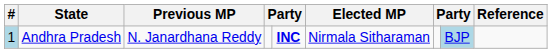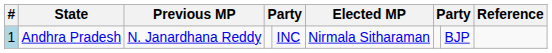(288, 37) bold -> (288, 37) normal
(457, 37) lightblue background -> (457, 37) no background
